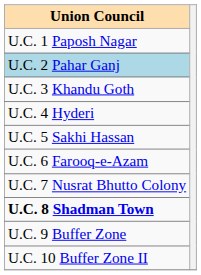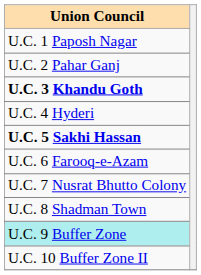(64, 64) lightblue background -> (64, 64) no background
(71, 89) normal -> (75, 89) bold
(71, 137) normal -> (75, 137) bold
(81, 209) bold -> (77, 209) normal
(67, 233) no background -> (67, 233) paleturquoise background
